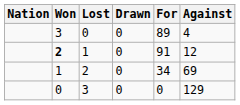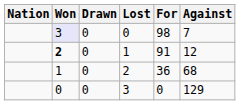columns swapped: (133, 14) <-> (96, 14)
(59, 33) no background -> (59, 33) lavender background
(163, 33) 89 -> (163, 33) 98
(187, 33) 4 -> (187, 33) 7
(163, 71) 34 -> (163, 71) 36
(190, 71) 69 -> (190, 71) 68
